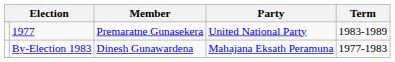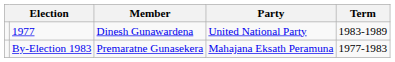(150, 31) Premaratne Gunasekera -> (145, 31) Dinesh Gunawardena
(145, 48) Dinesh Gunawardena -> (150, 48) Premaratne Gunasekera
